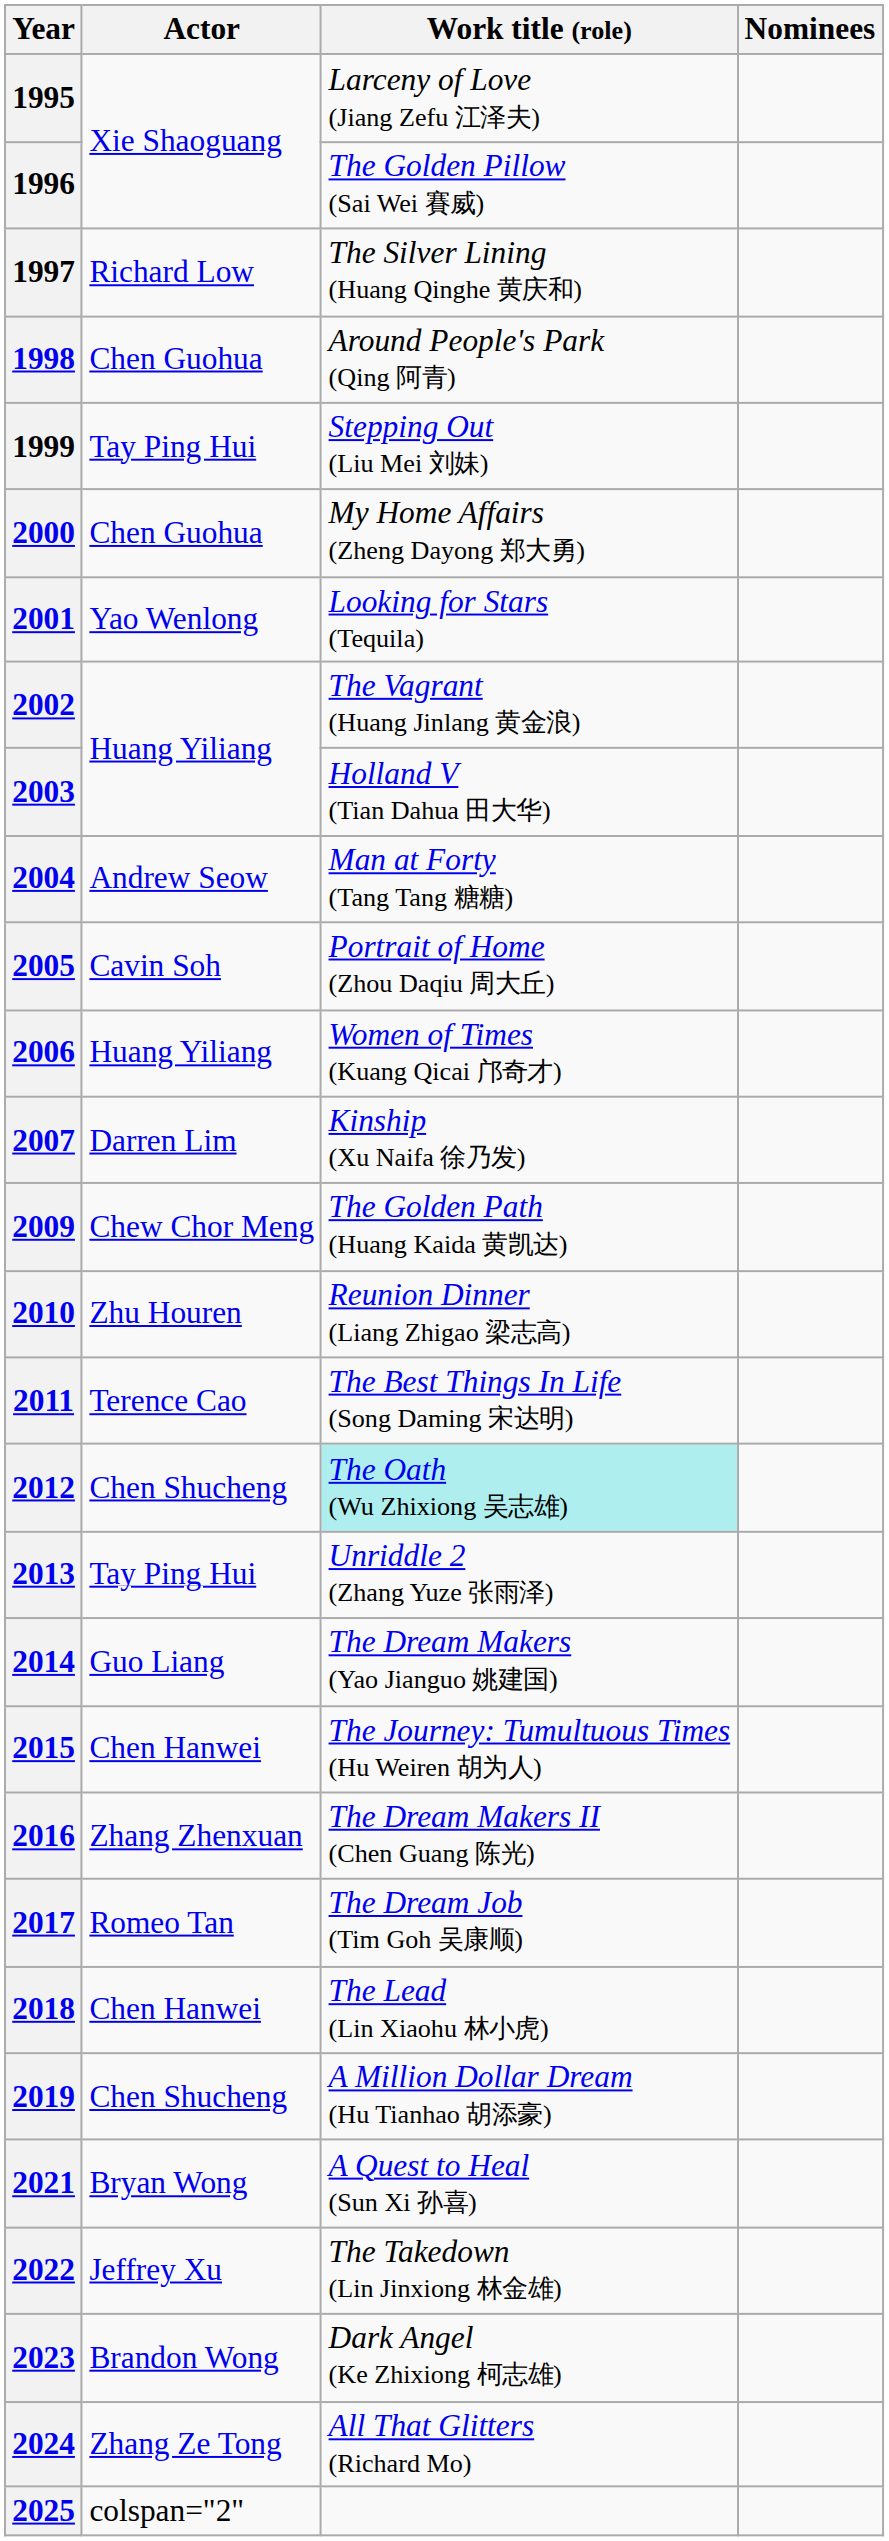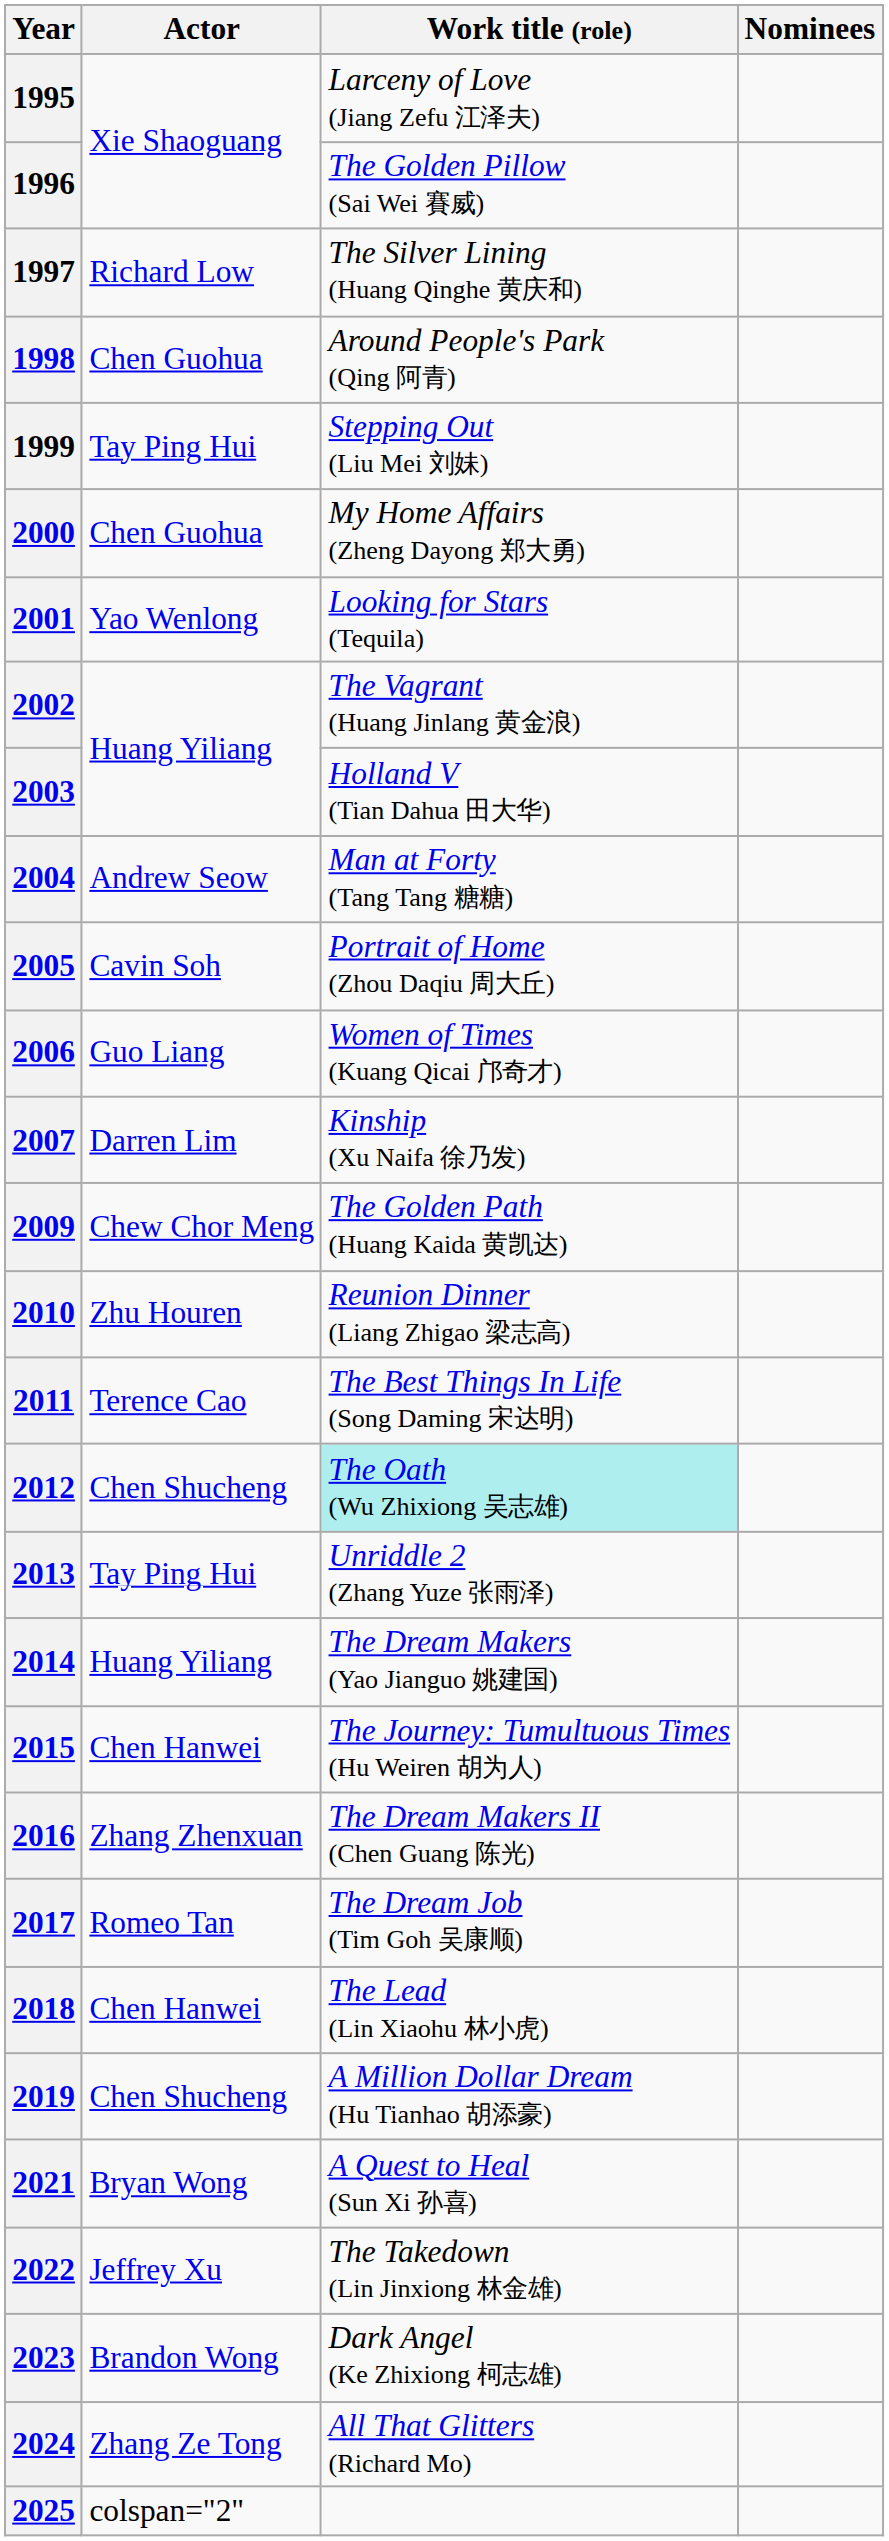(181, 1052) Huang Yiliang -> (157, 1052) Guo Liang
(157, 1661) Guo Liang -> (181, 1661) Huang Yiliang
